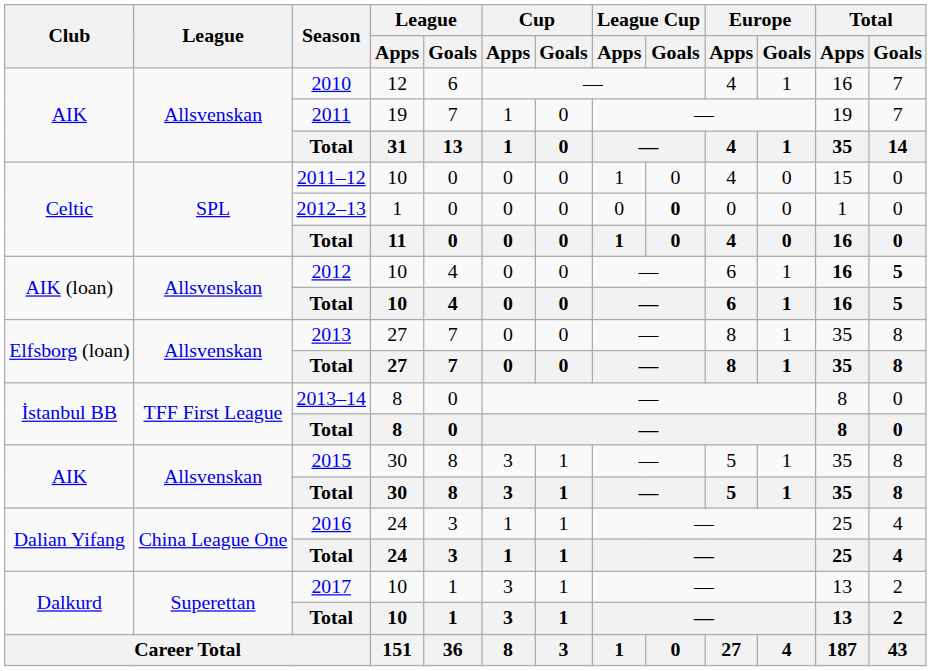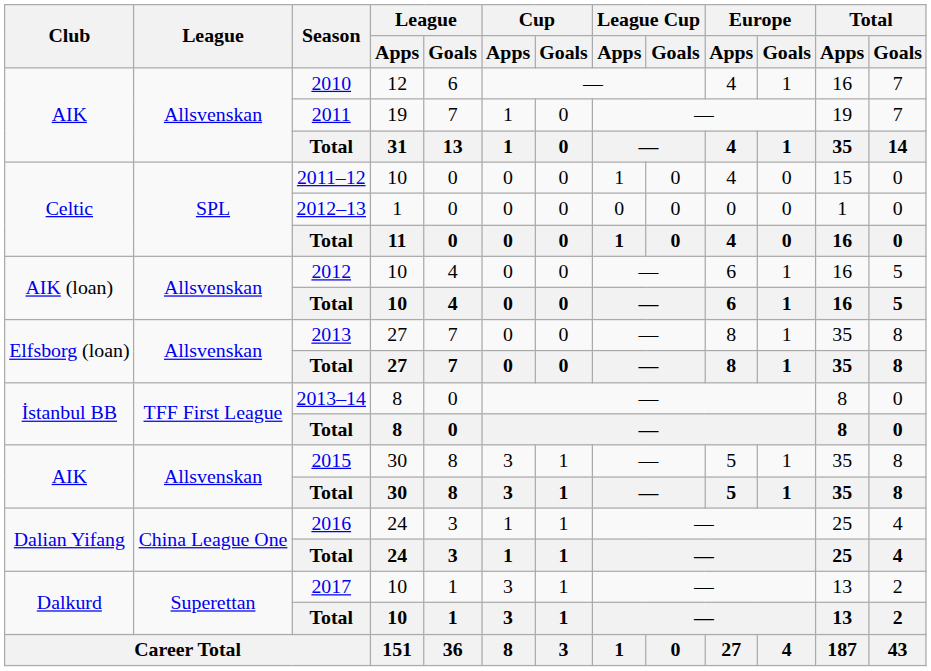(675, 209) bold -> (675, 209) normal
(842, 271) bold -> (842, 271) normal
(898, 271) bold -> (898, 271) normal
